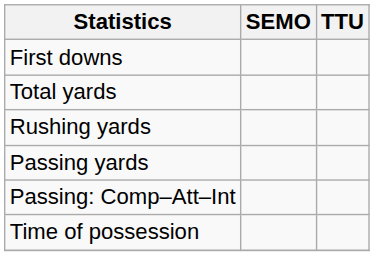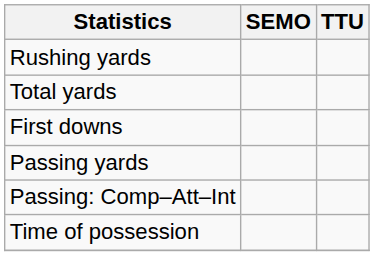rows swapped: (66, 57) <-> (80, 127)
